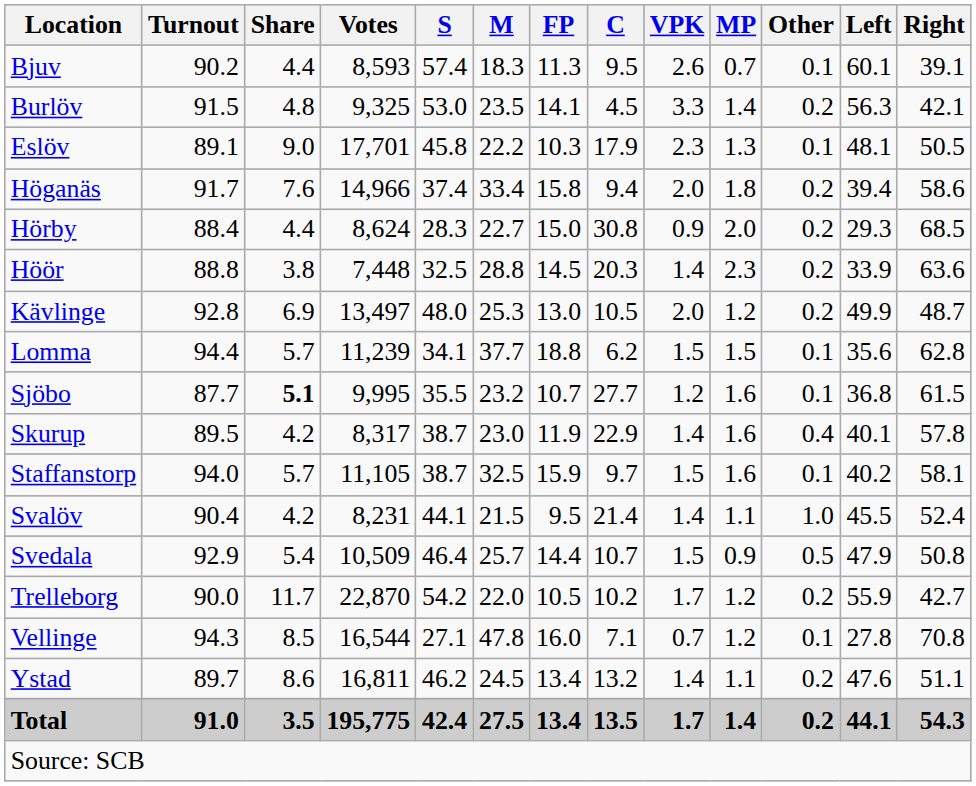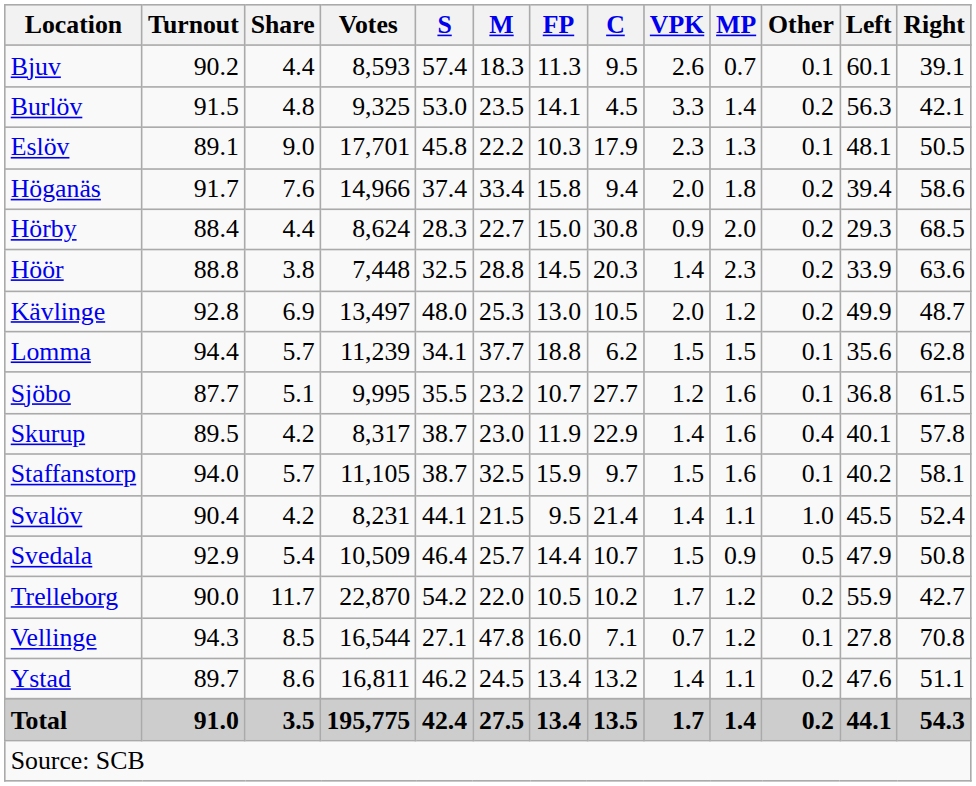(298, 392) bold -> (298, 392) normal
